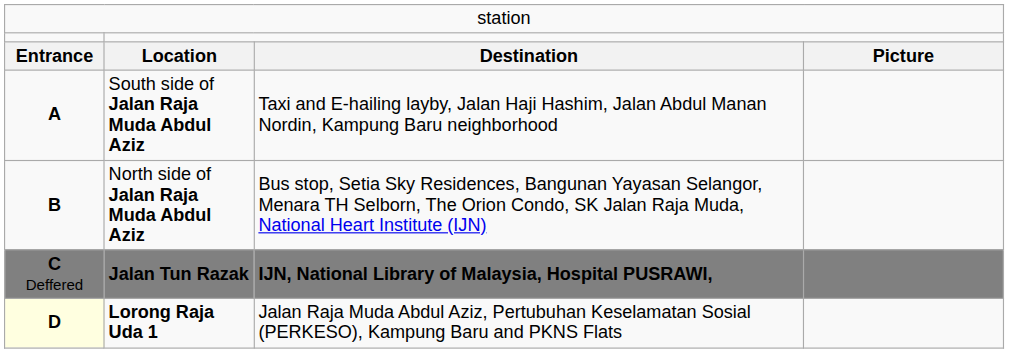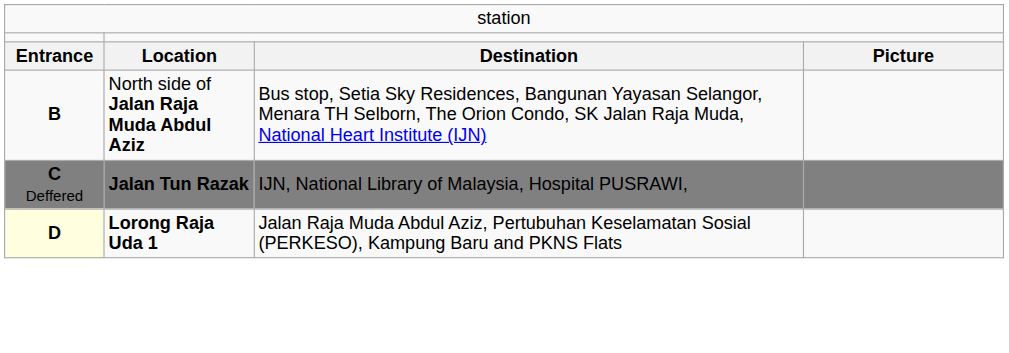- row: (161, 115)
(485, 274) bold -> (473, 184) normal
